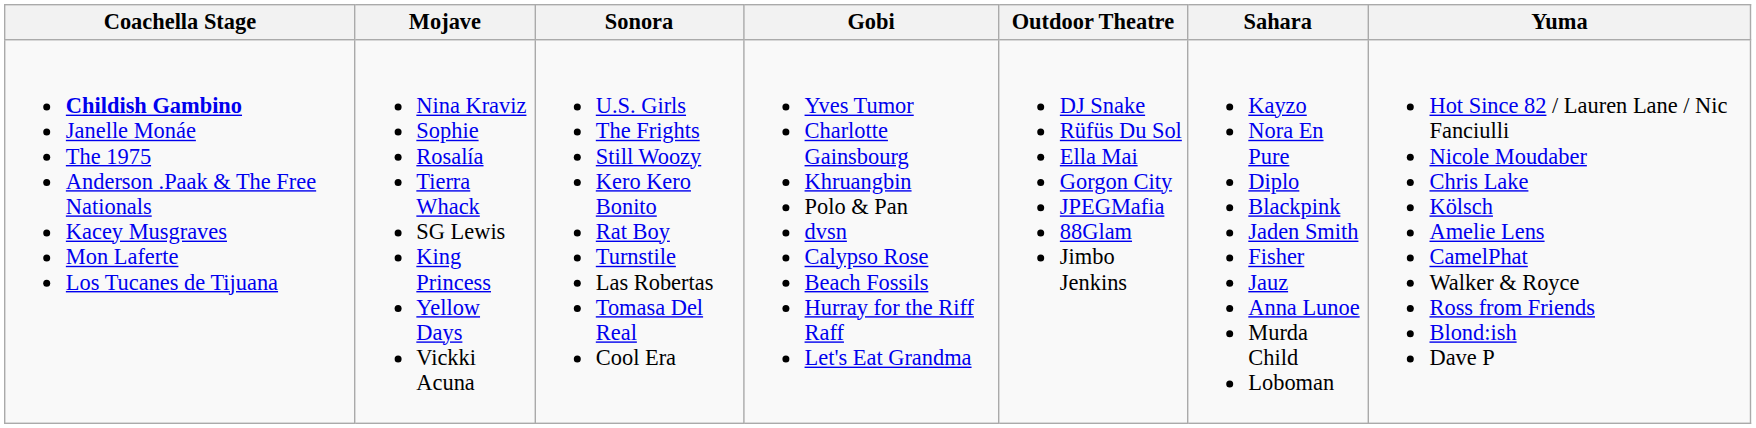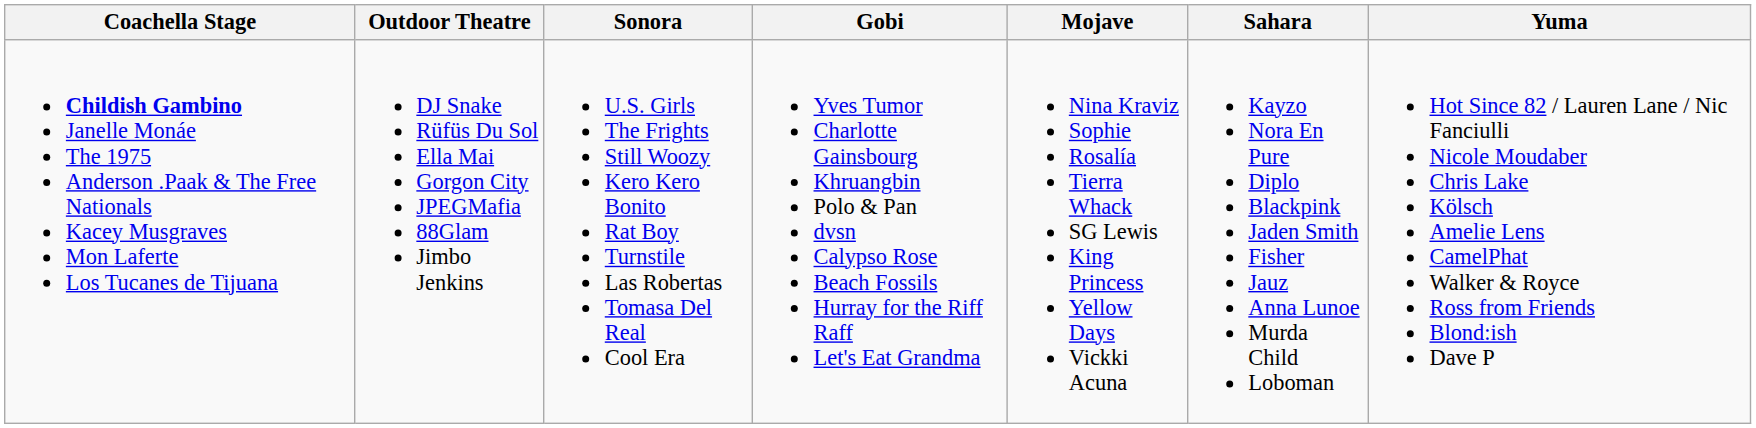columns swapped: (1093, 22) <-> (445, 22)
